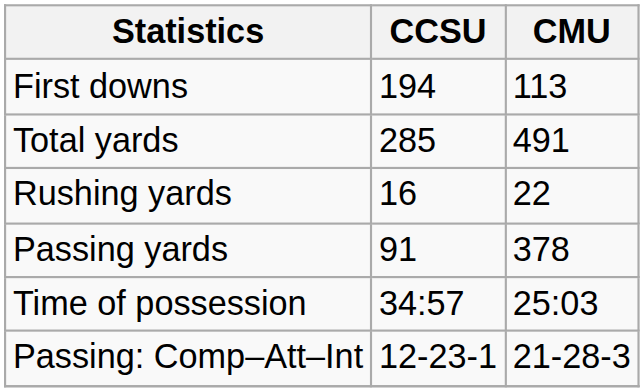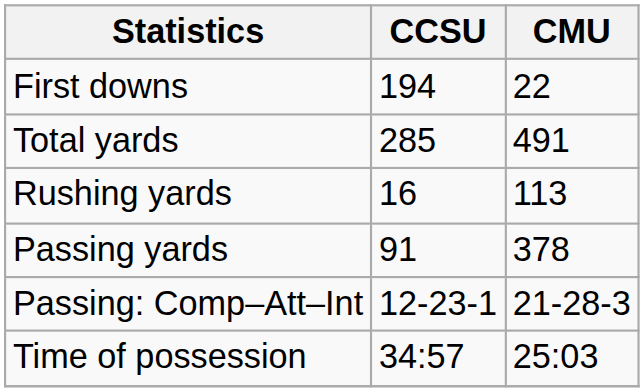(540, 86) 113 -> (532, 86) 22
(532, 194) 22 -> (540, 194) 113
rows swapped: (188, 357) <-> (160, 303)
